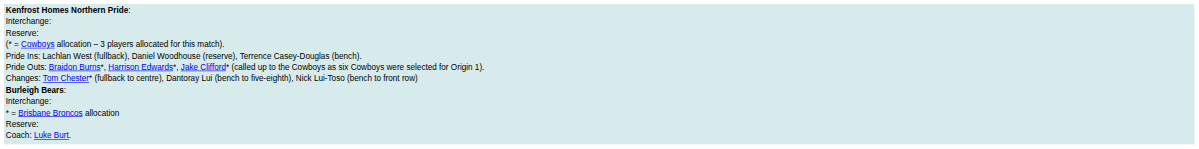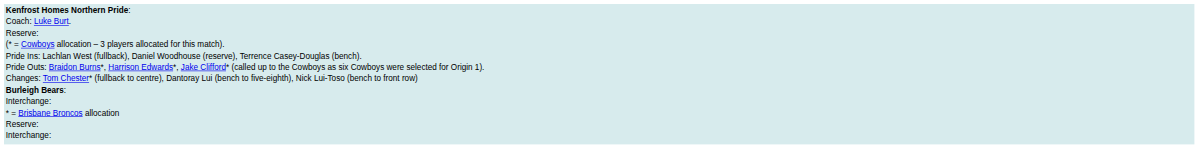(28, 22) Interchange: -> (38, 22) Coach: Luke Burt.
(38, 136) Coach: Luke Burt. -> (28, 136) Interchange:
